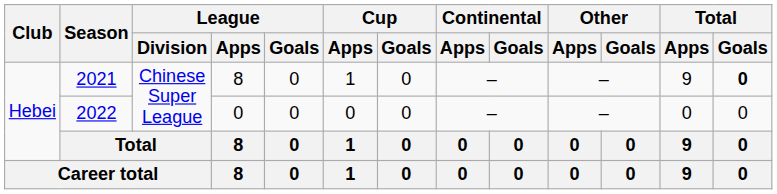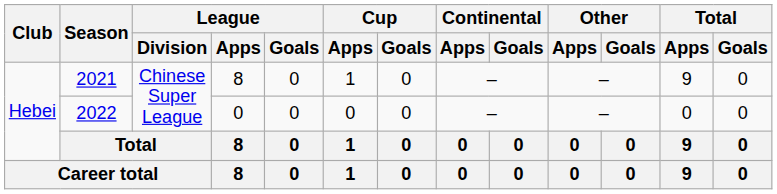(743, 79) bold -> (743, 79) normal
